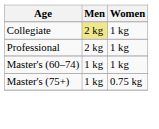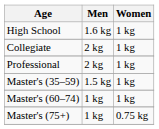+ row: (34, 30)
(94, 30) khaki background -> (94, 47) no background
+ row: (43, 81)
